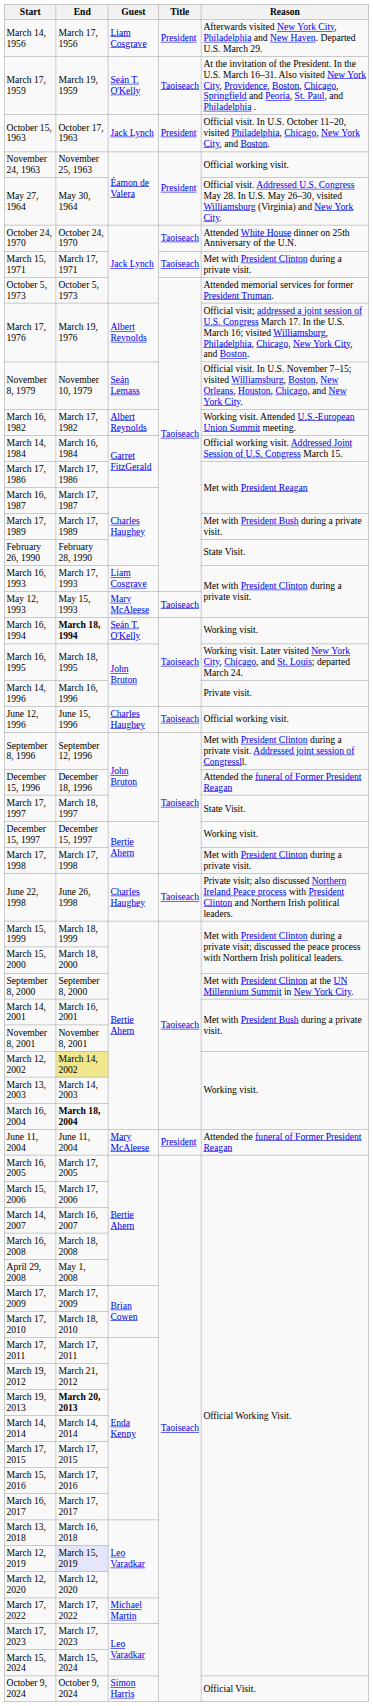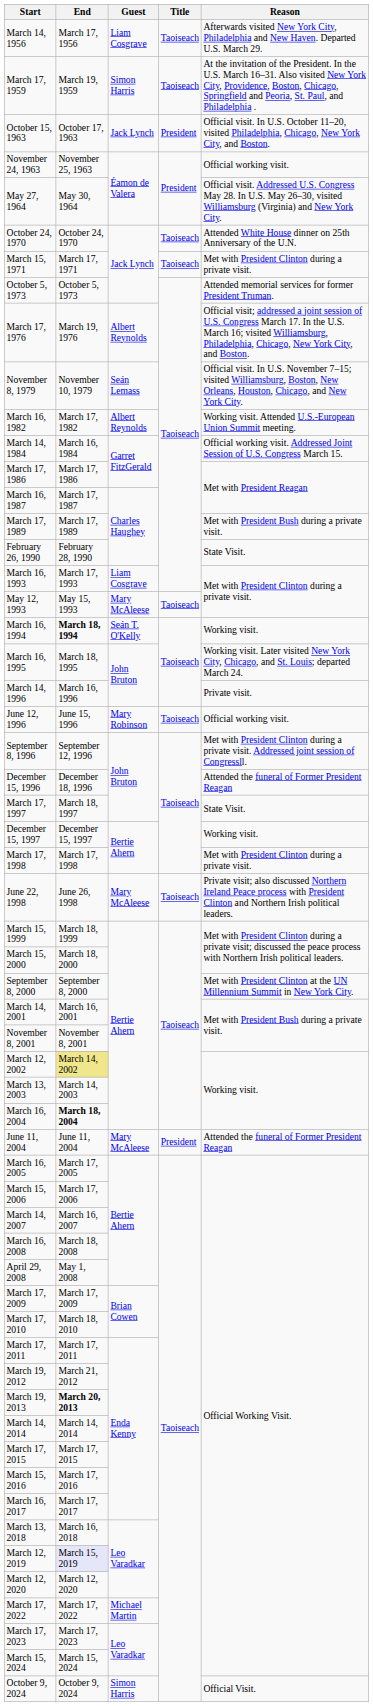(179, 38) President -> (180, 38) Taoiseach
(125, 85) Seán T. O'Kelly -> (123, 85) Simon Harris
(128, 719) Charles Haughey -> (129, 719) Mary Robinson
(128, 897) Charles Haughey -> (130, 897) Mary McAleese
